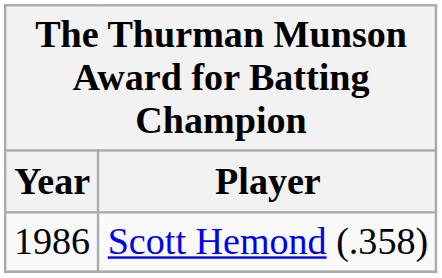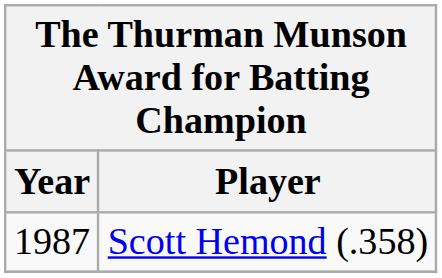(52, 241) 1986 -> (52, 241) 1987
